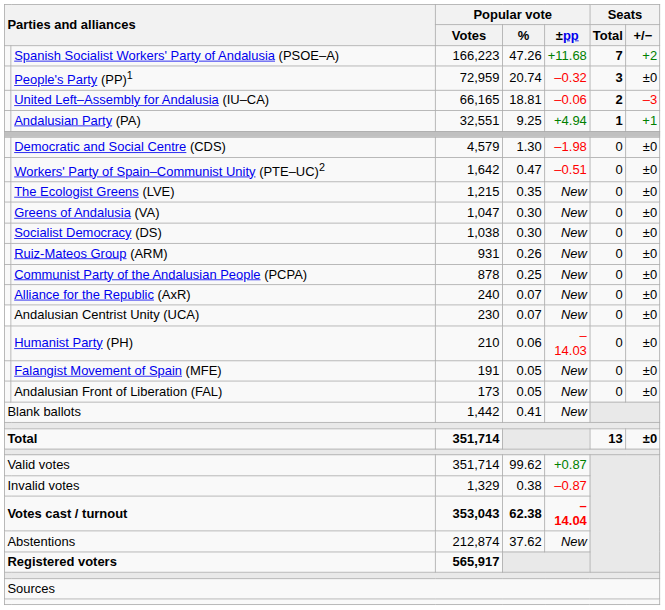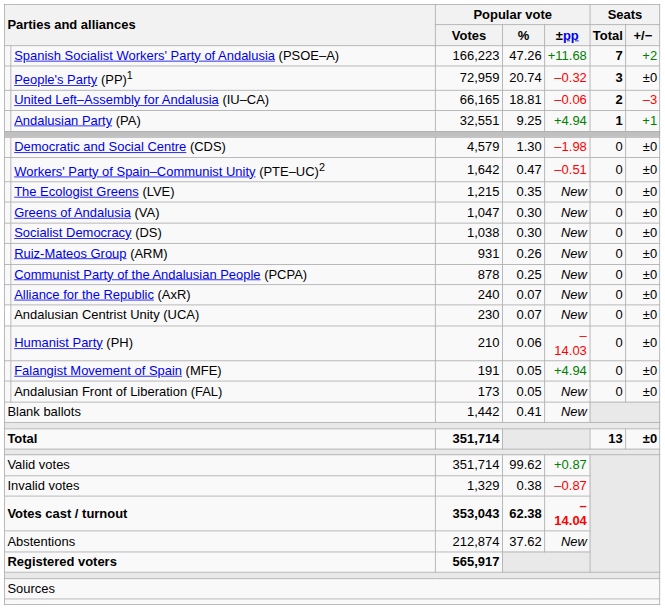(574, 371) New -> (570, 371) +4.94
